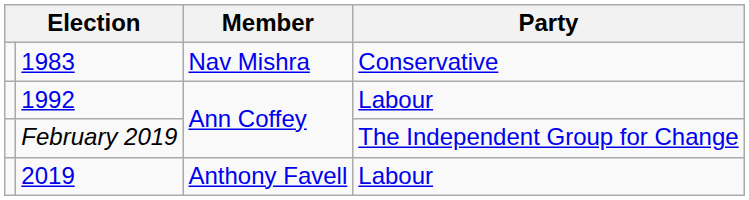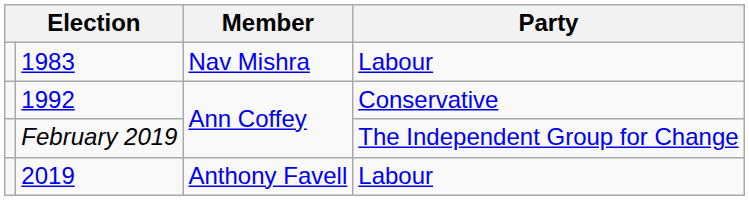(428, 61) Conservative -> (396, 61) Labour
(396, 99) Labour -> (428, 99) Conservative
